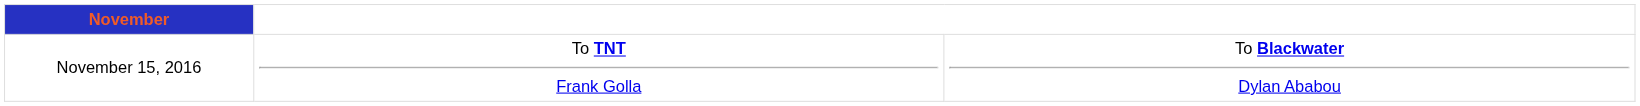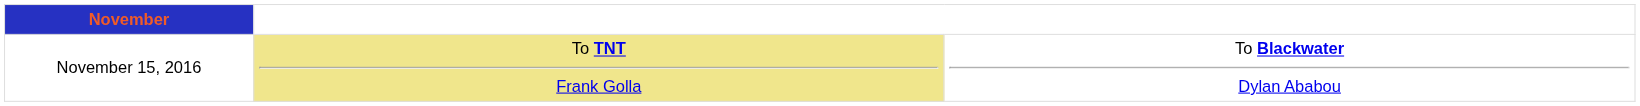(599, 67) no background -> (599, 67) khaki background
